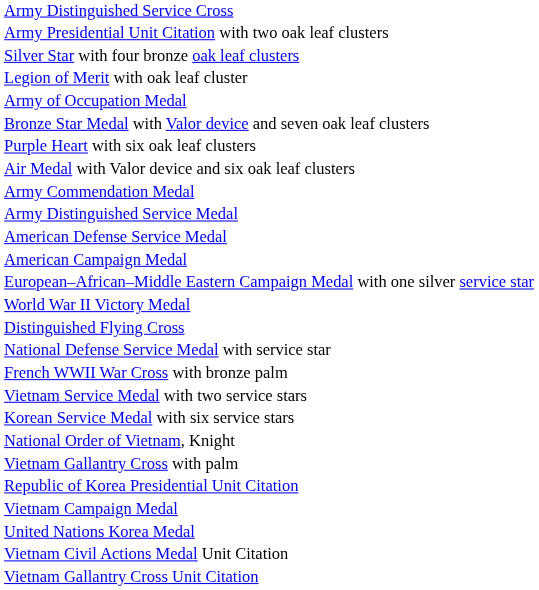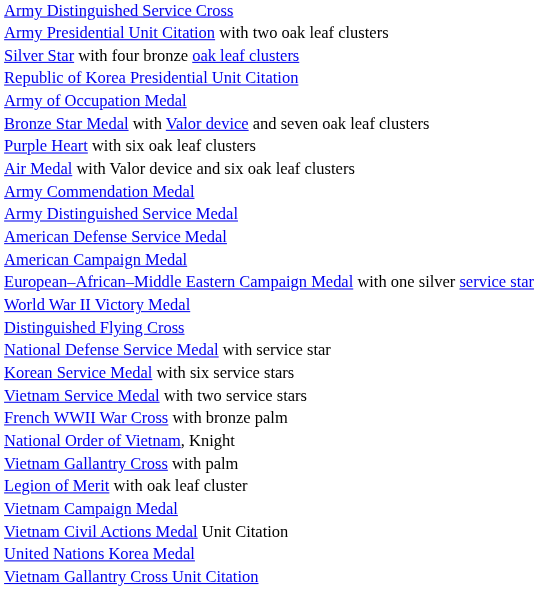(126, 78) Legion of Merit with oak leaf cluster -> (151, 78) Republic of Korea Presidential Unit Citation
(146, 372) French WWII War Cross with bronze palm -> (149, 372) Korean Service Medal with six service stars
(149, 418) Korean Service Medal with six service stars -> (146, 418) French WWII War Cross with bronze palm
(151, 486) Republic of Korea Presidential Unit Citation -> (126, 486) Legion of Merit with oak leaf cluster
(100, 531) United Nations Korea Medal -> (146, 531) Vietnam Civil Actions Medal Unit Citation
(146, 554) Vietnam Civil Actions Medal Unit Citation -> (100, 554) United Nations Korea Medal
